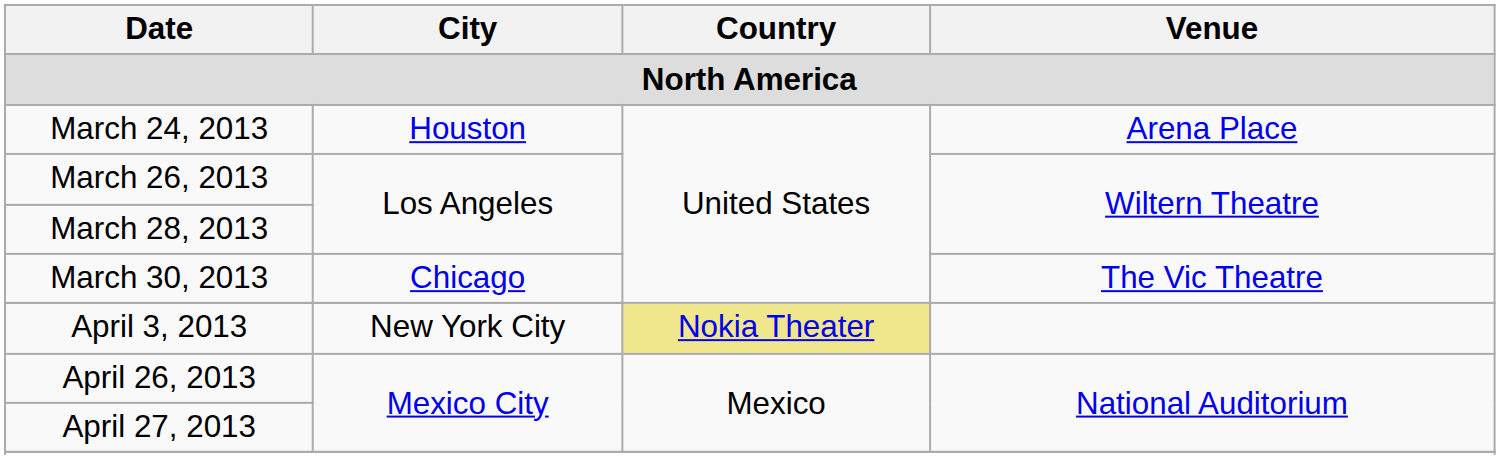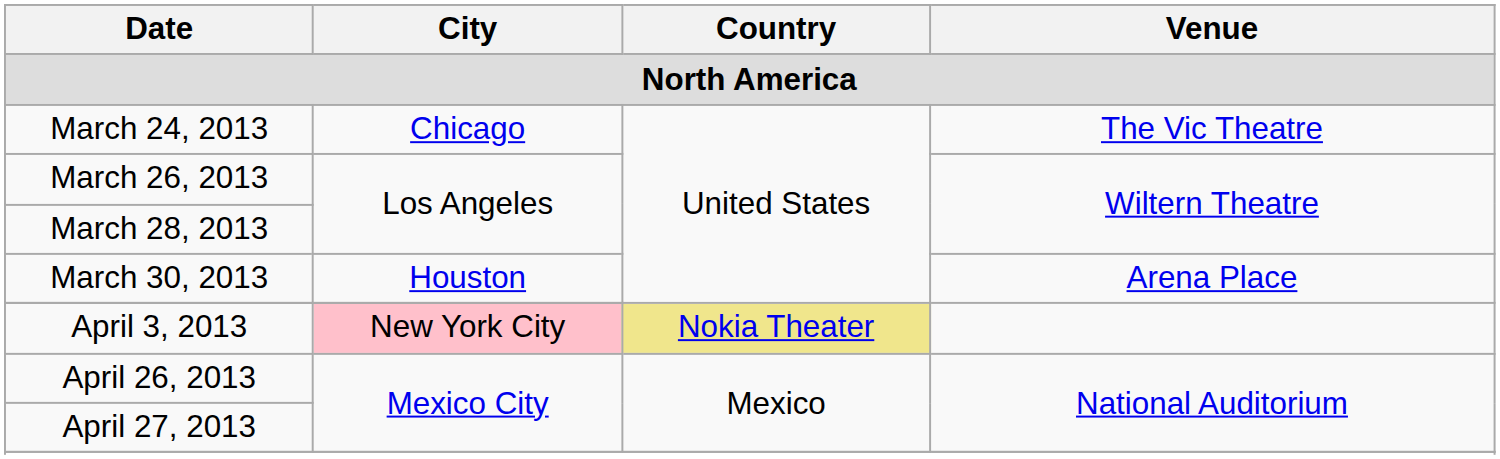(468, 128) Houston -> (468, 128) Chicago
(1212, 128) Arena Place -> (1212, 128) The Vic Theatre
(468, 278) Chicago -> (468, 278) Houston
(1212, 278) The Vic Theatre -> (1212, 278) Arena Place
(468, 327) no background -> (468, 327) pink background
